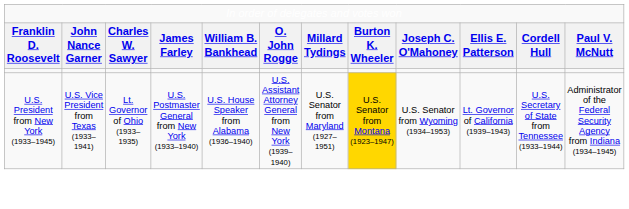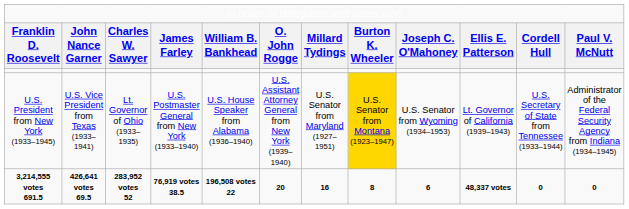+ row: (33, 188)
